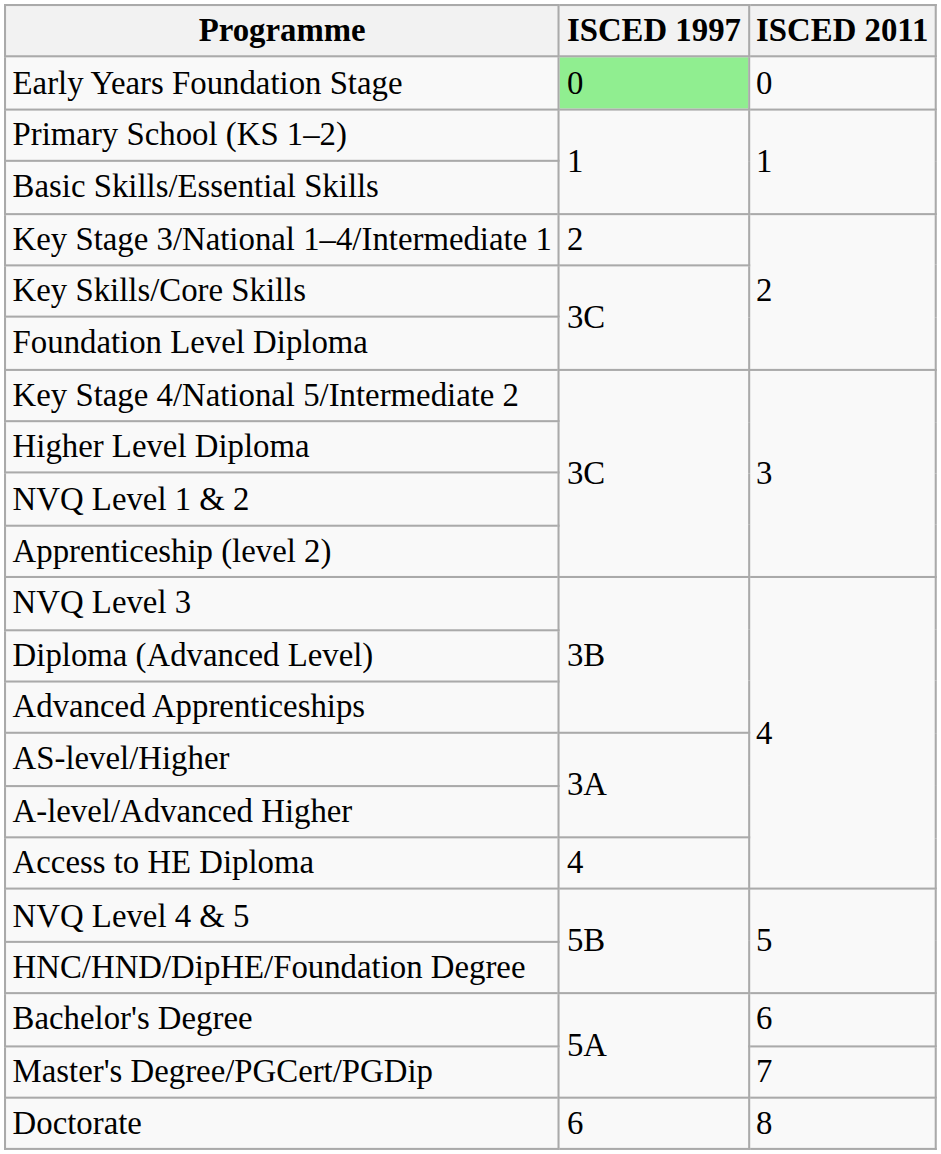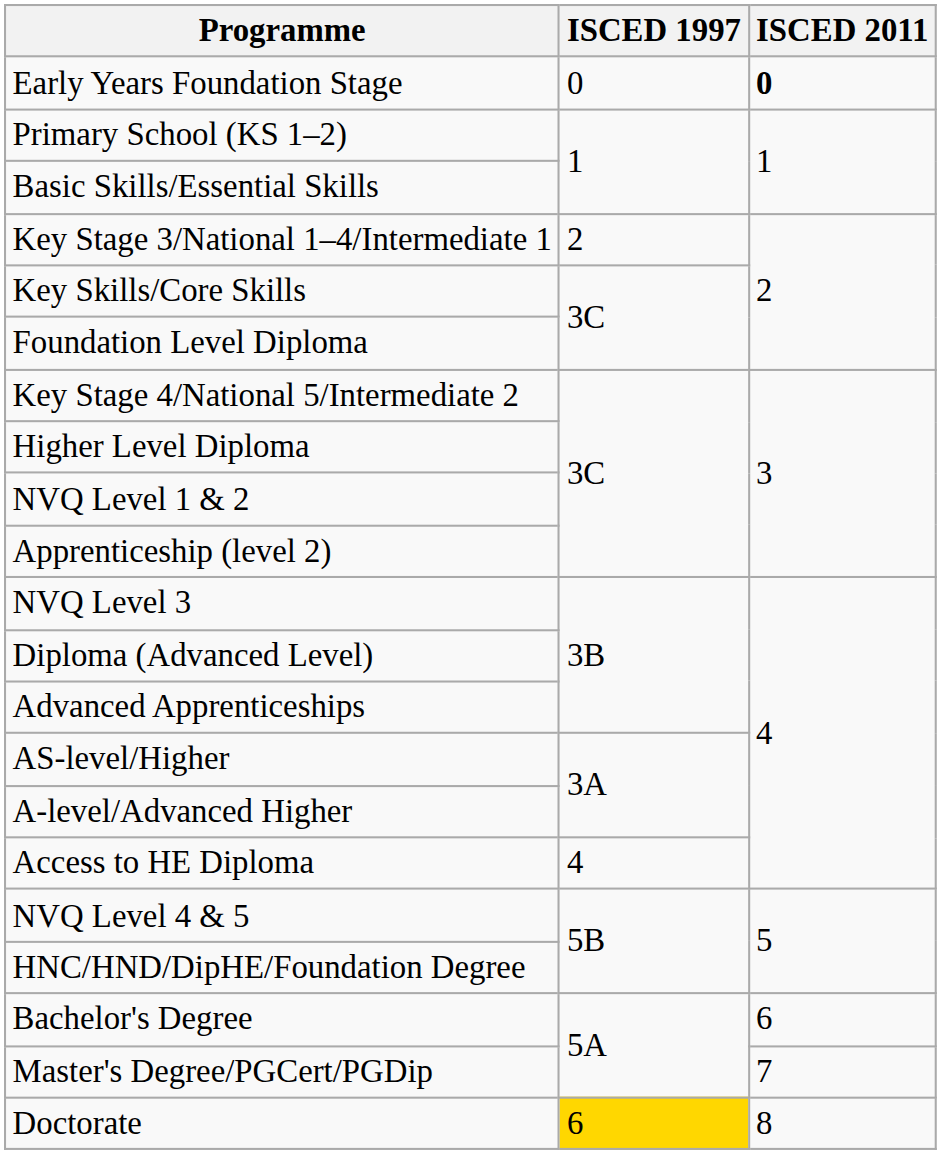(575, 82) lightgreen background -> (575, 82) no background
(764, 82) normal -> (764, 82) bold
(575, 1122) no background -> (575, 1122) gold background
